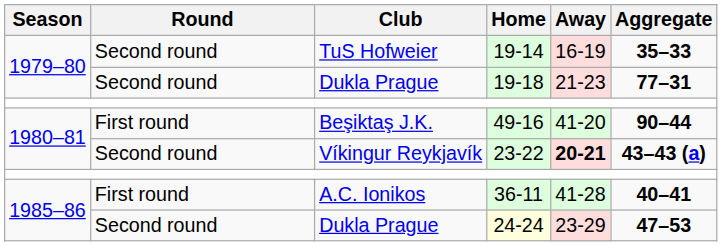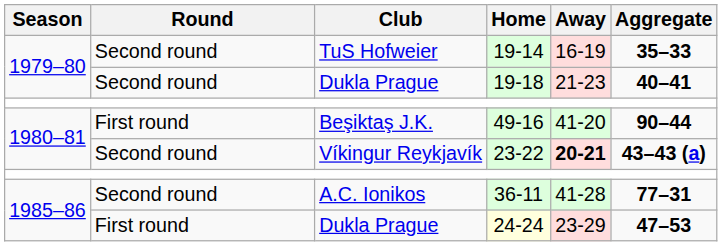(664, 82) 77–31 -> (664, 82) 40–41
(142, 194) First round -> (156, 194) Second round
(664, 194) 40–41 -> (664, 194) 77–31
(156, 225) Second round -> (142, 225) First round
